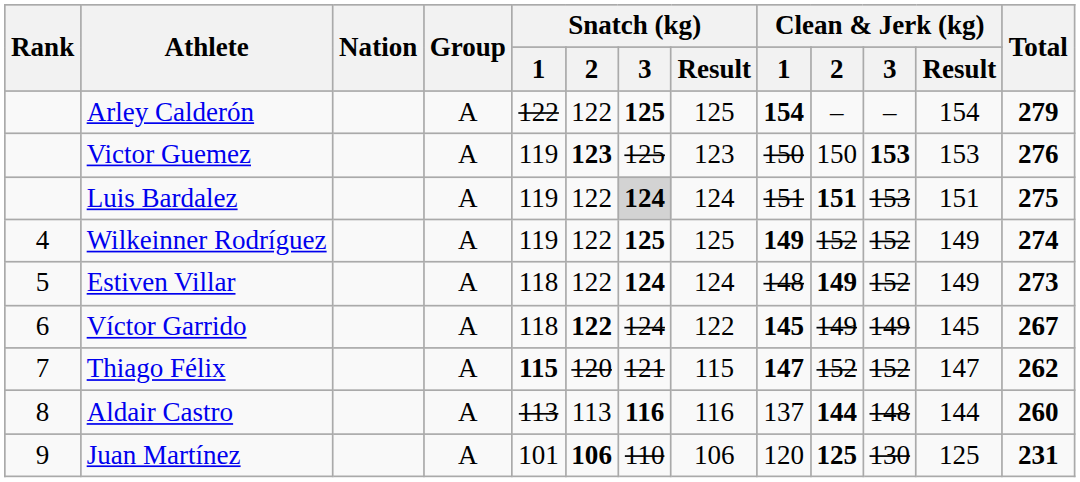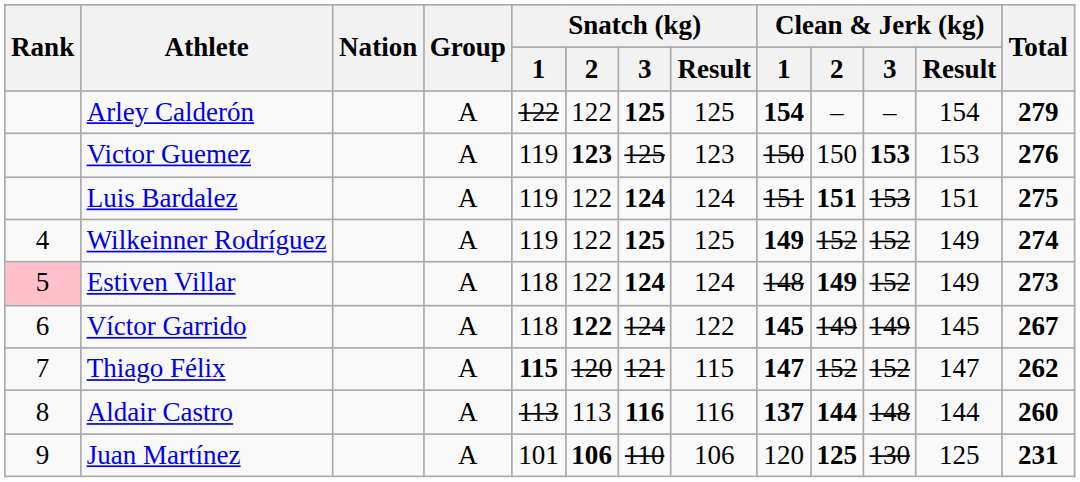(645, 197) lightgrey background -> (645, 197) no background
(43, 283) no background -> (43, 283) pink background
(784, 411) normal -> (784, 411) bold
